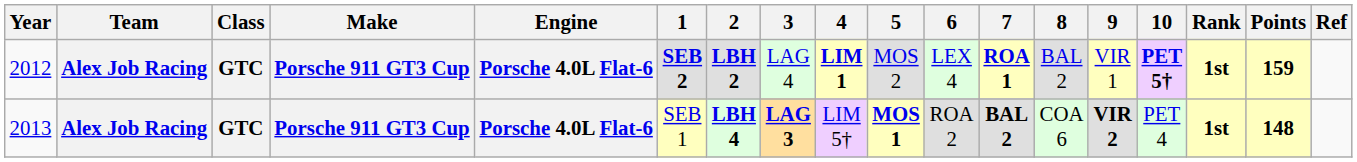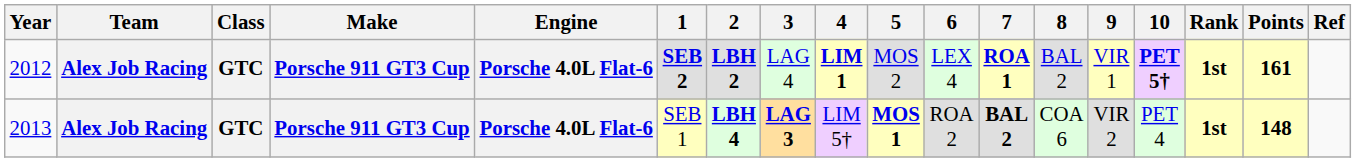(1278, 68) 159 -> (1276, 68) 161
(1113, 127) bold -> (1111, 127) normal
